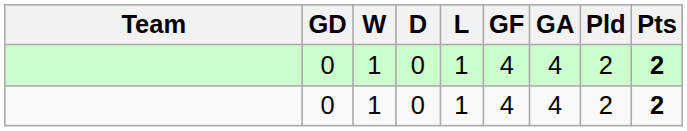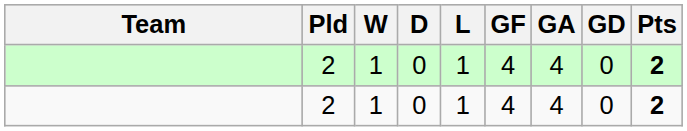columns swapped: (606, 24) <-> (328, 24)
